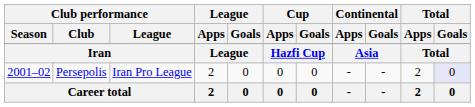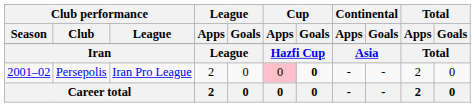(280, 72) no background -> (280, 72) pink background
(314, 72) normal -> (314, 72) bold
(452, 72) lavender background -> (452, 72) no background
